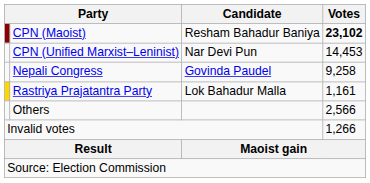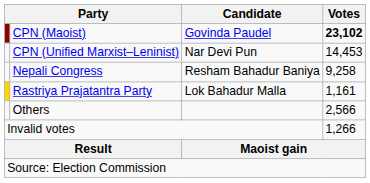(252, 33) Resham Bahadur Baniya -> (228, 33) Govinda Paudel
(228, 71) Govinda Paudel -> (252, 71) Resham Bahadur Baniya
